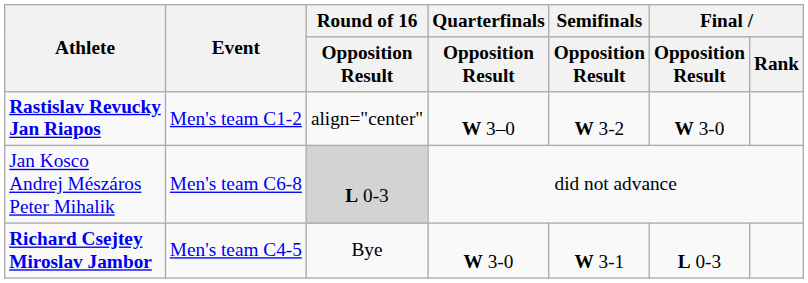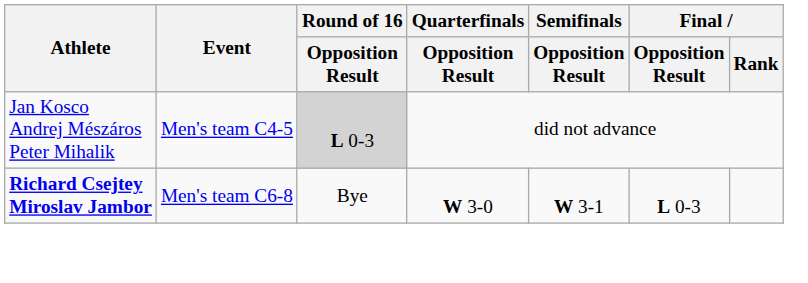- row: (85, 118)
(236, 184) Men's team C6-8 -> (227, 130) Men's team C4-5
(236, 250) Men's team C4-5 -> (227, 196) Men's team C6-8
